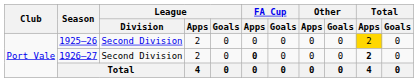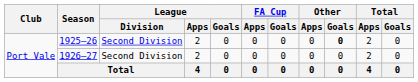(340, 41) normal -> (340, 41) bold
(369, 41) gold background -> (369, 41) no background
(255, 56) bold -> (255, 56) normal
(369, 56) bold -> (369, 56) normal
